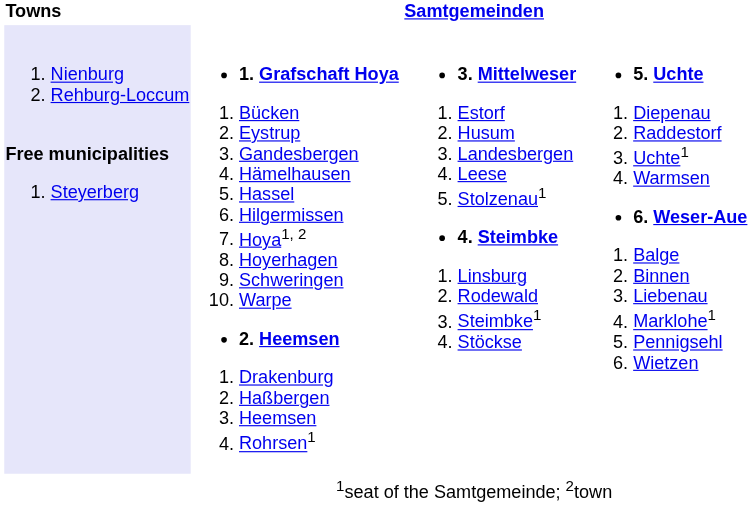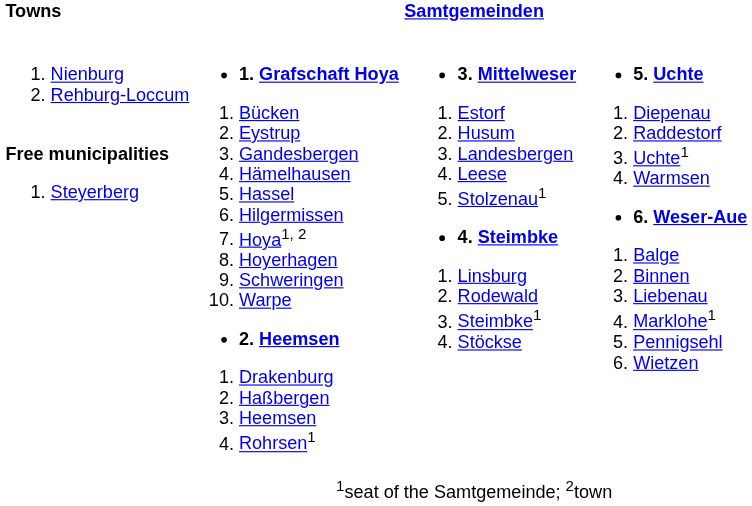(97, 134) lavender background -> (97, 134) no background
